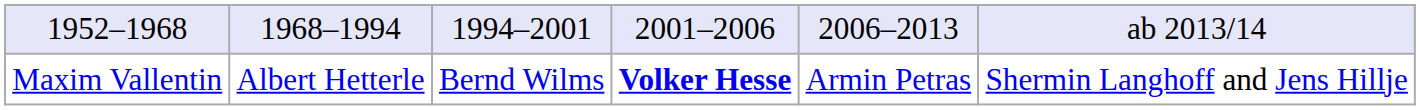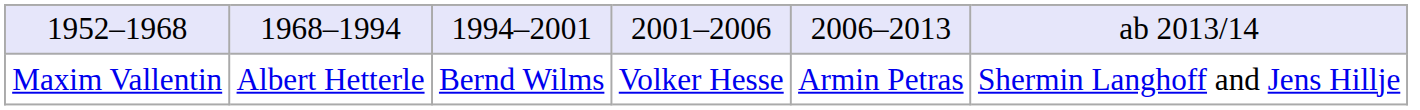(705, 78) bold -> (701, 78) normal
